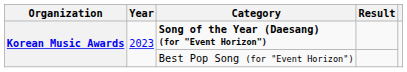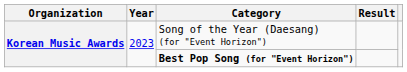(239, 35) bold -> (239, 35) normal
(256, 58) normal -> (256, 58) bold
